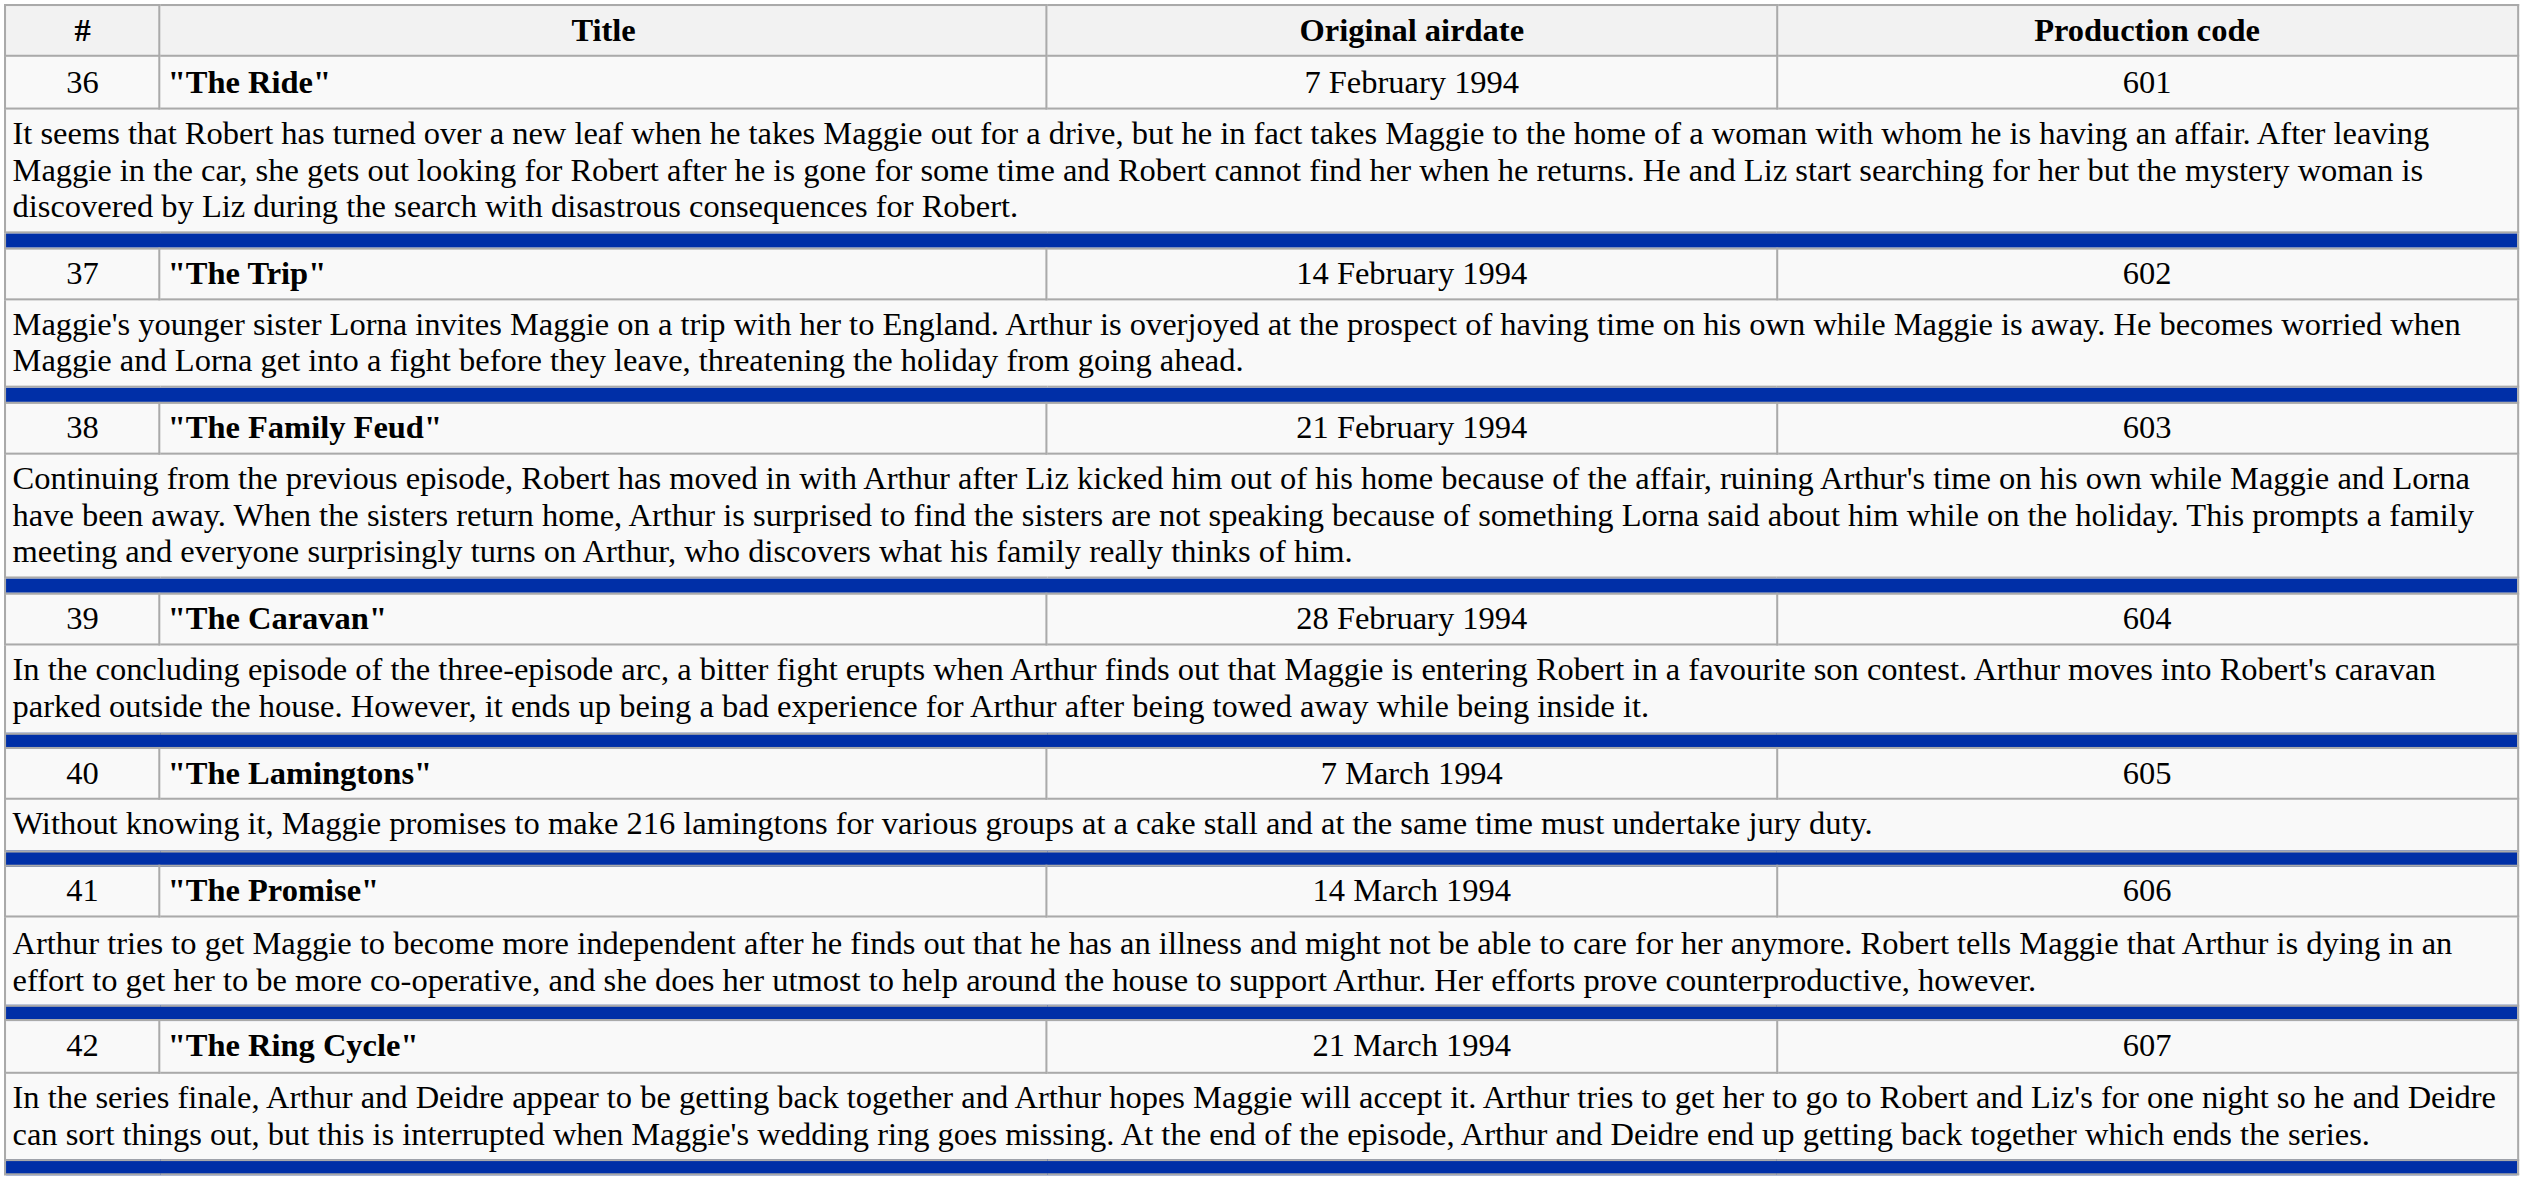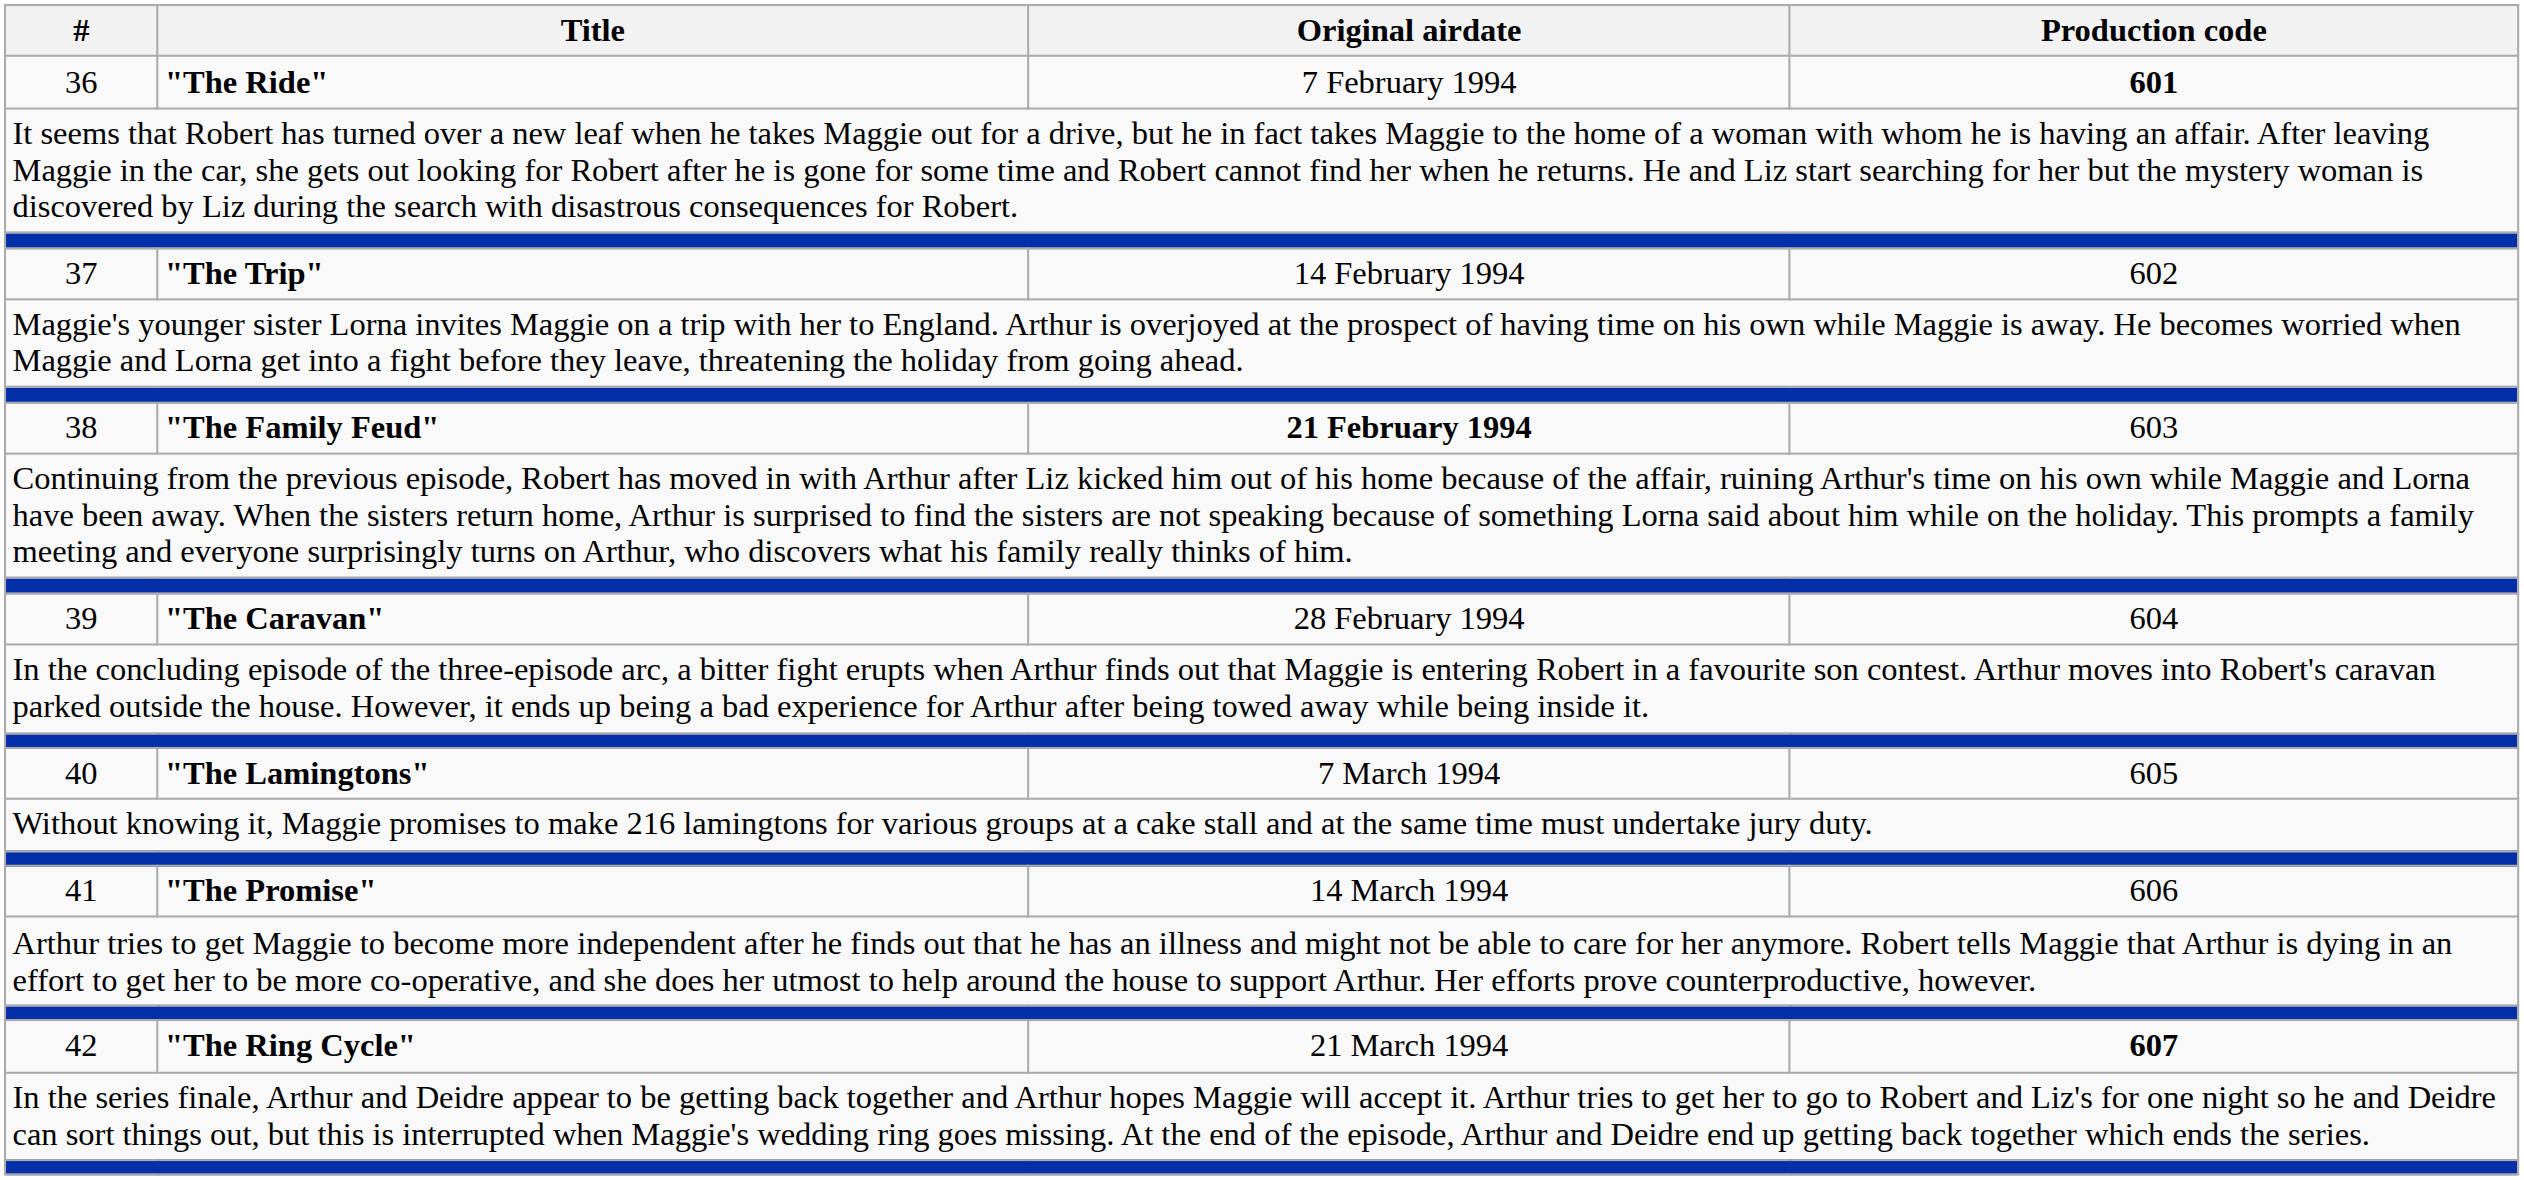(2147, 81) normal -> (2154, 81) bold
(1412, 427) normal -> (1409, 427) bold
(2147, 1045) normal -> (2154, 1045) bold
